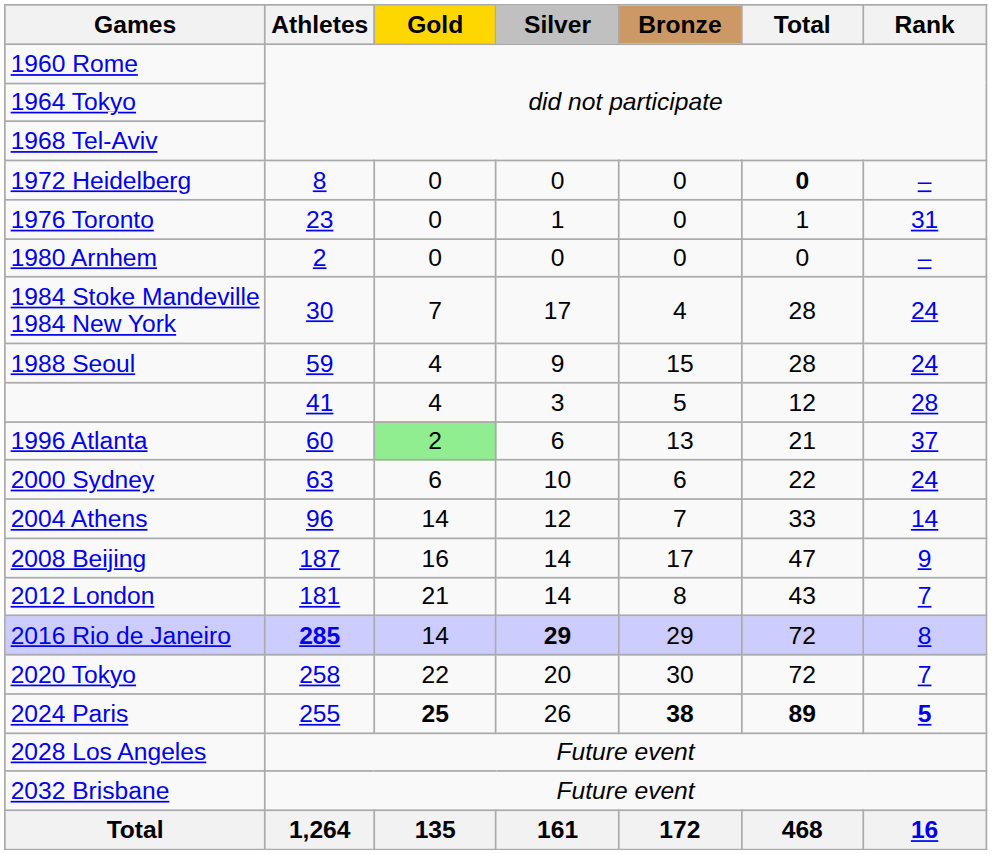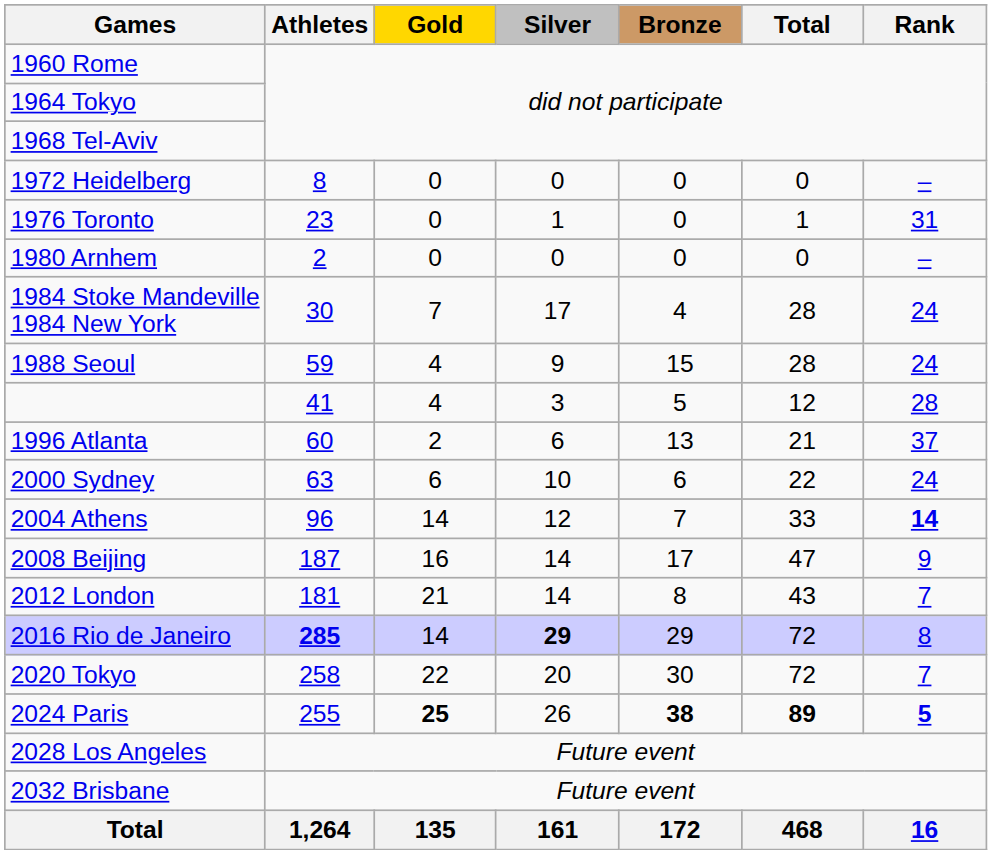(802, 180) bold -> (802, 180) normal
(435, 441) lightgreen background -> (435, 441) no background
(925, 519) normal -> (925, 519) bold
